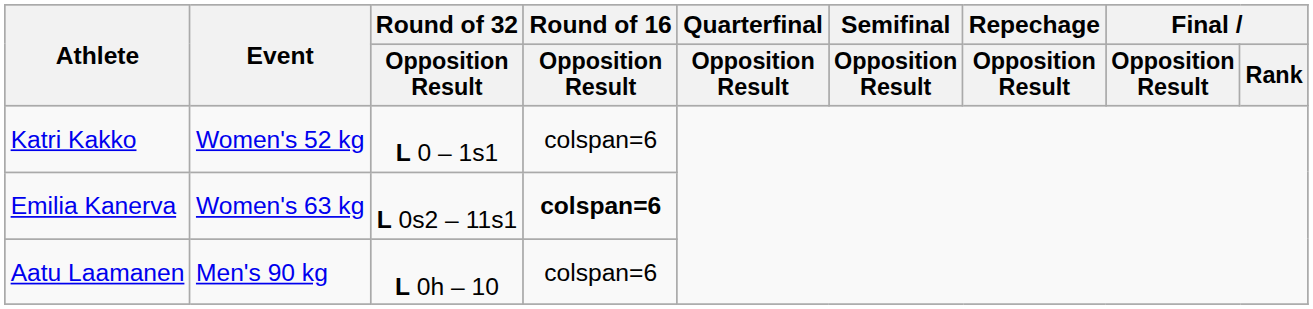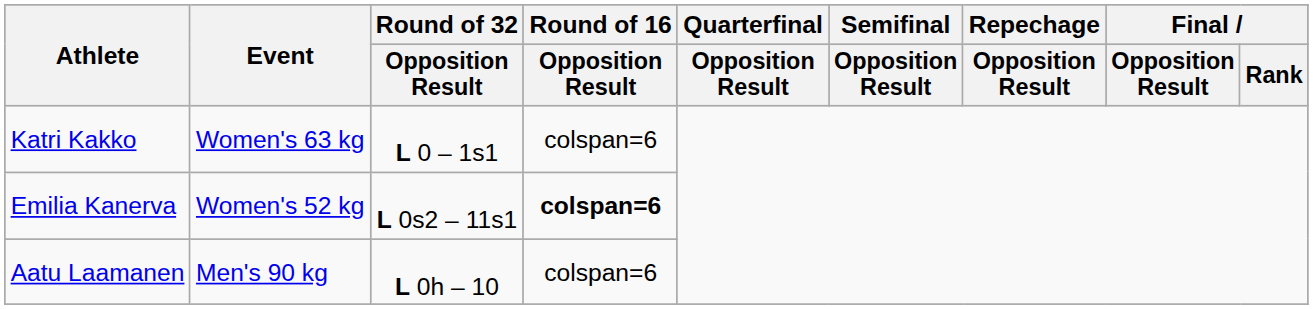(280, 140) Women's 52 kg -> (280, 140) Women's 63 kg
(280, 206) Women's 63 kg -> (280, 206) Women's 52 kg
